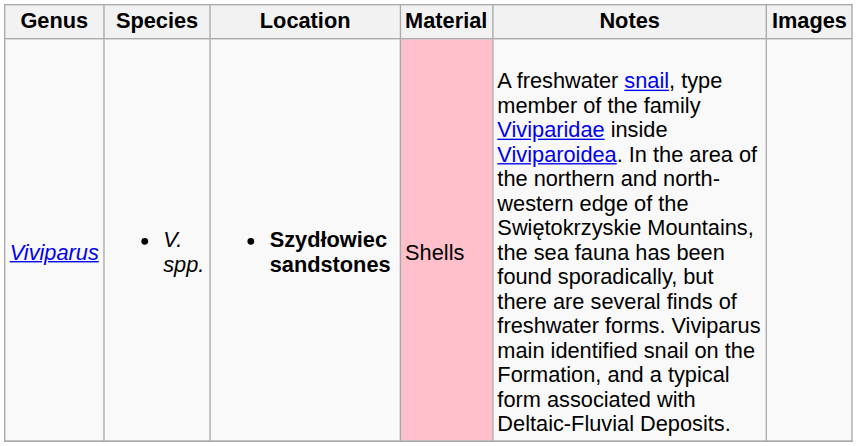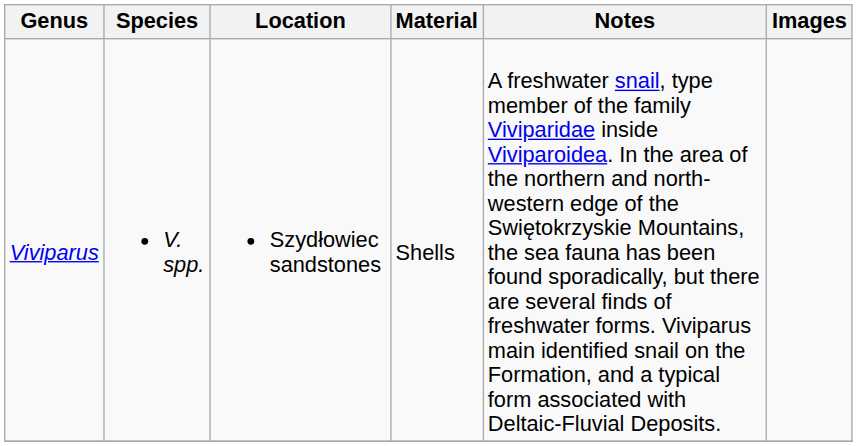(305, 252) bold -> (300, 252) normal
(435, 252) pink background -> (425, 252) no background
